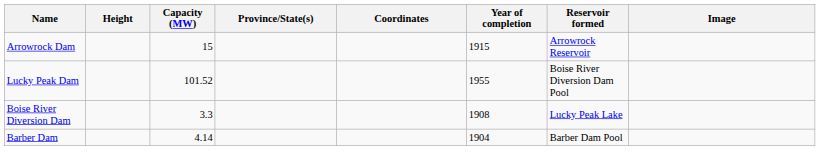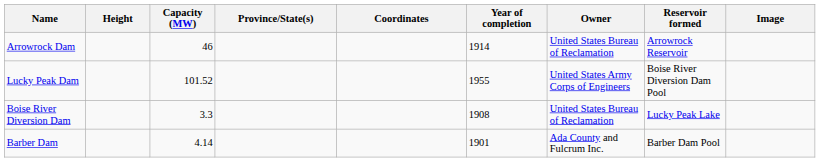+ column: (596, 18)
(207, 46) 15 -> (207, 46) 46
(479, 46) 1915 -> (479, 46) 1914
(479, 137) 1904 -> (479, 143) 1901
